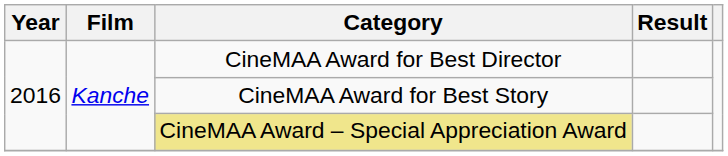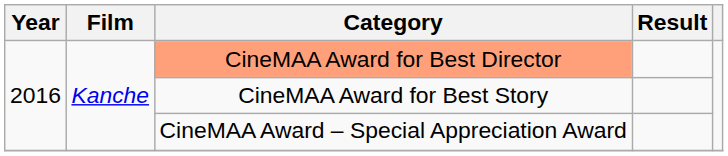(393, 58) no background -> (393, 58) lightsalmon background
(393, 131) khaki background -> (393, 131) no background
